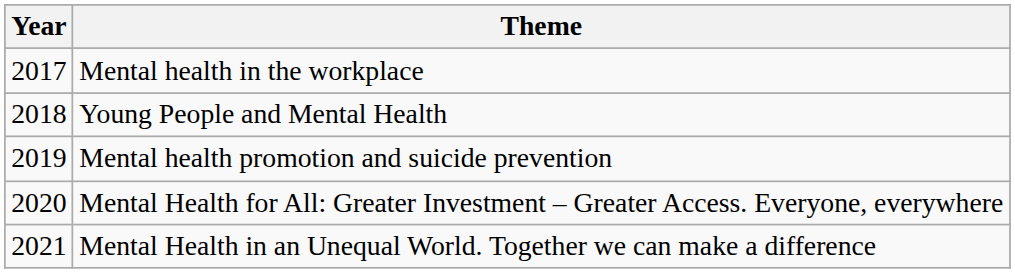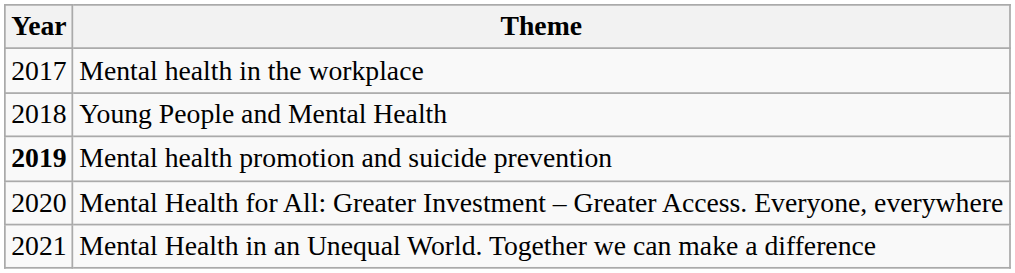(39, 158) normal -> (39, 158) bold
